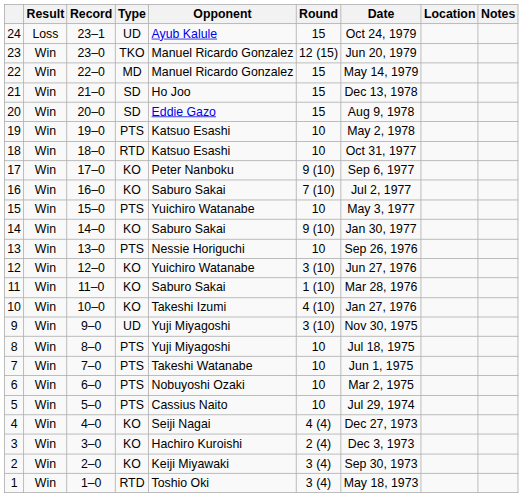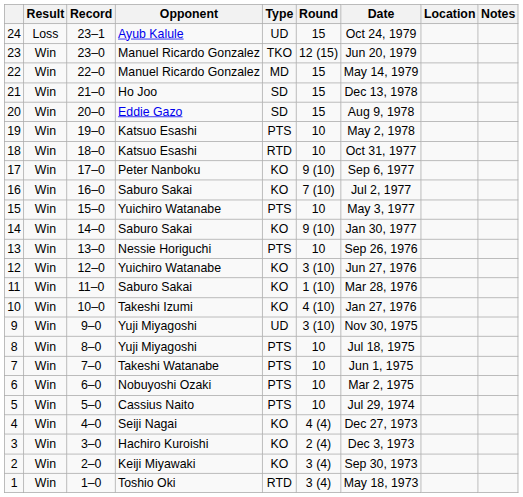columns swapped: (222, 14) <-> (132, 14)
